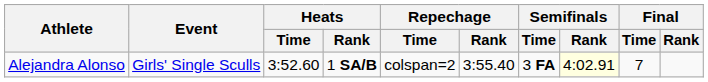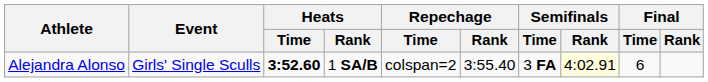(294, 65) normal -> (294, 65) bold
(639, 65) 7 -> (640, 65) 6
